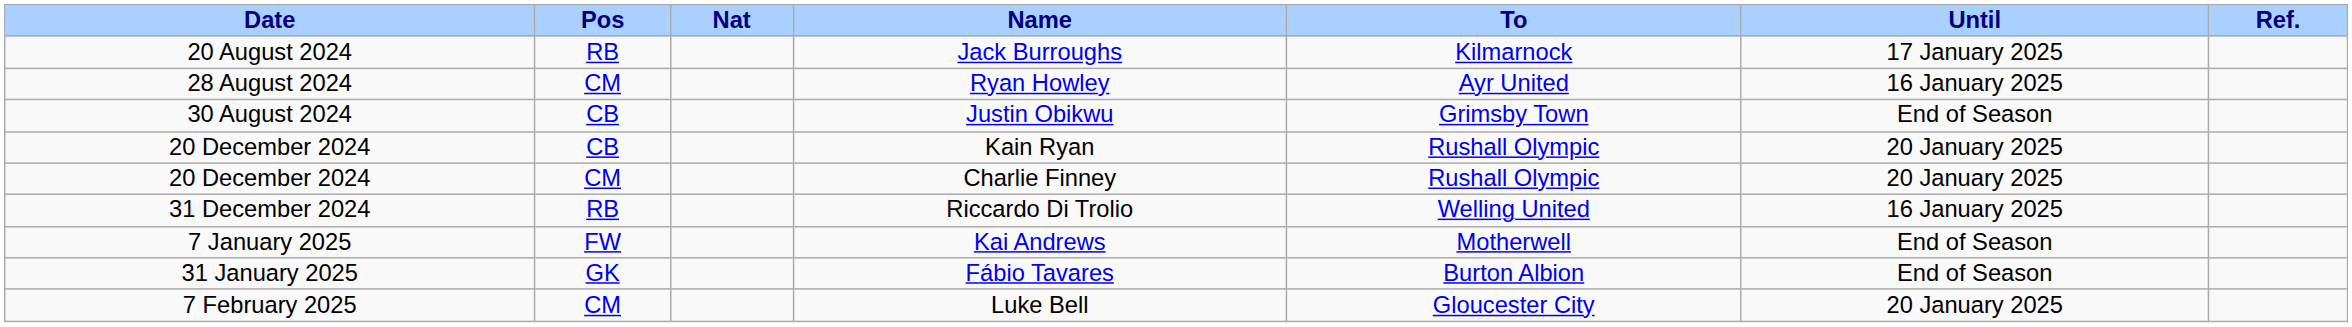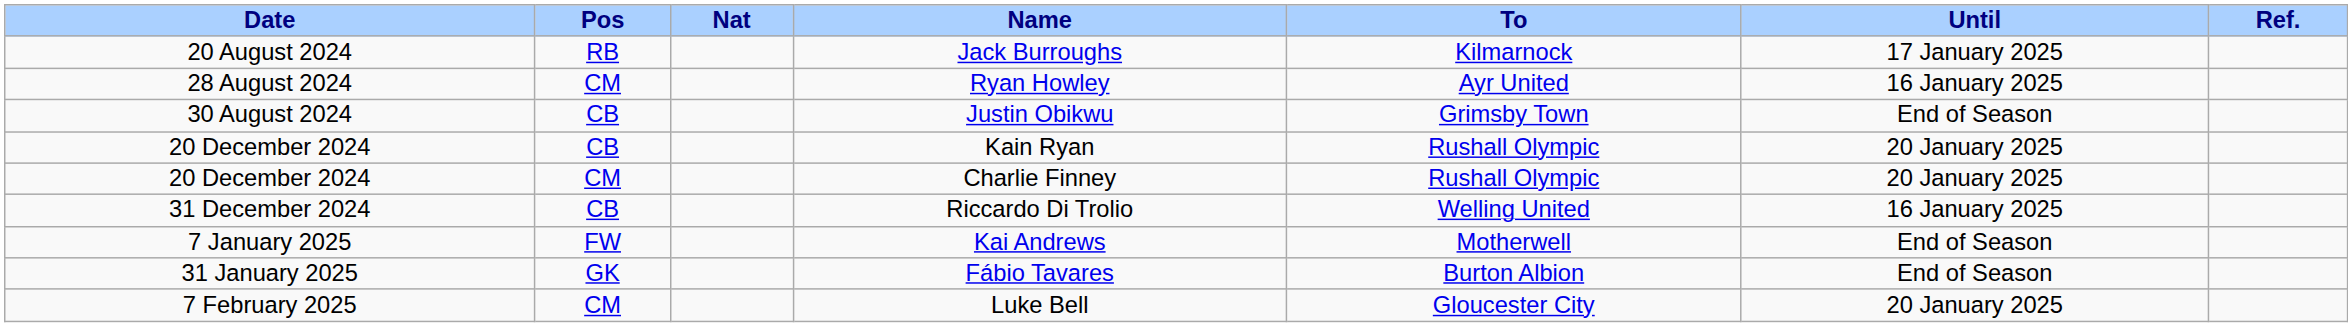(603, 210) RB -> (603, 210) CB
